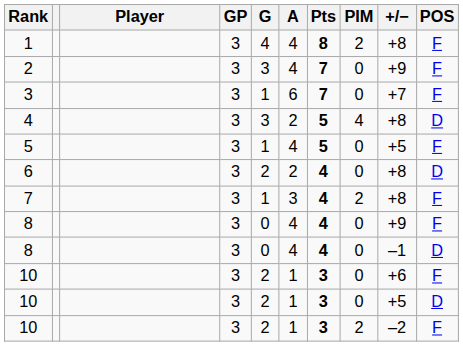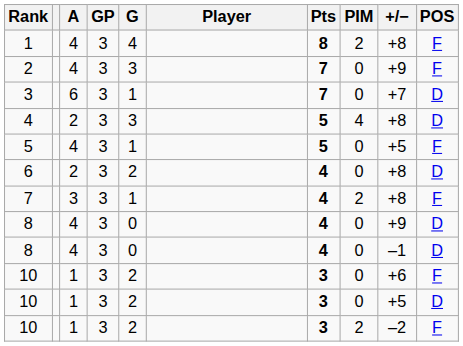columns swapped: (140, 17) <-> (293, 17)
(437, 95) F -> (437, 95) D
(437, 224) F -> (437, 224) D
